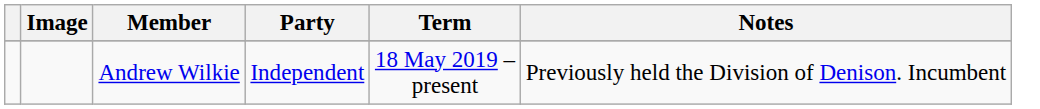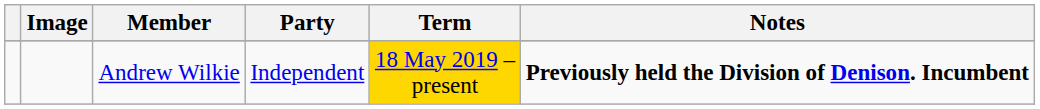(445, 72) no background -> (445, 72) gold background
(766, 72) normal -> (777, 72) bold
